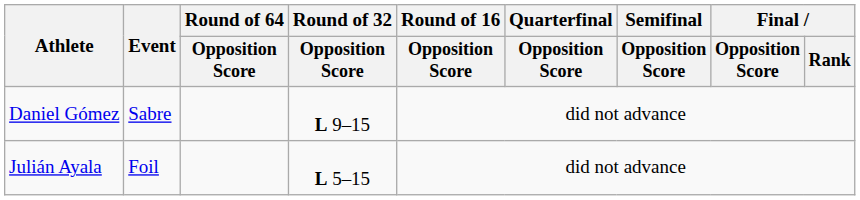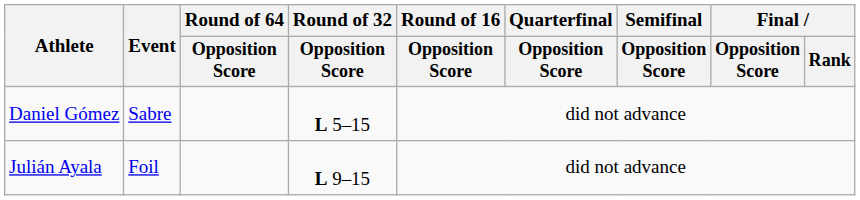(342, 125) L 9–15 -> (342, 125) L 5–15
(342, 178) L 5–15 -> (342, 178) L 9–15
